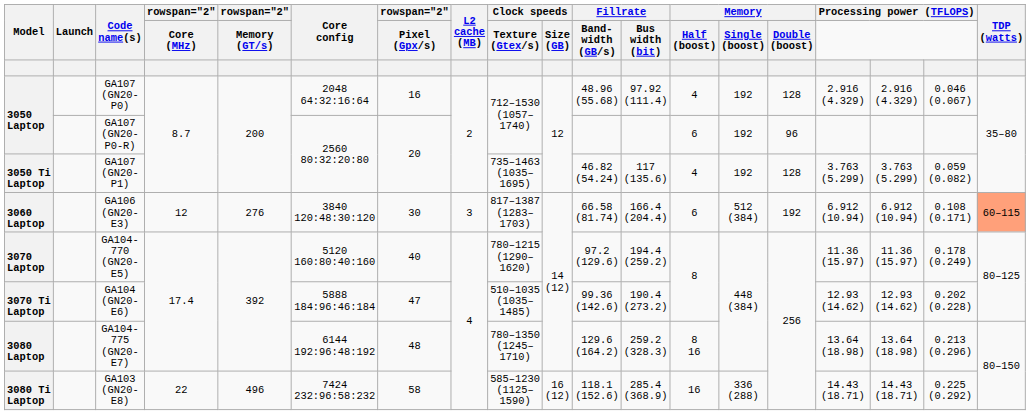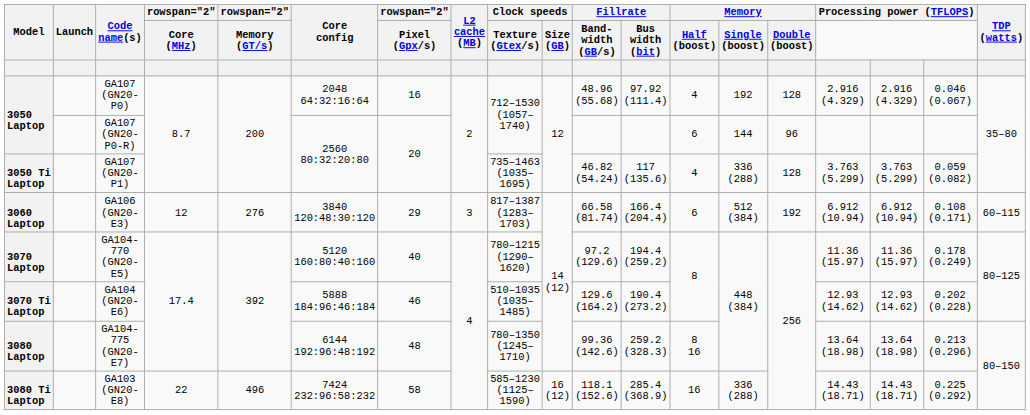(743, 135) 192 -> (743, 135) 144
(743, 173) 192 -> (743, 173) 336 (288)
(415, 212) 30 -> (415, 212) 29
(1001, 212) lightsalmon background -> (1001, 212) no background
(415, 302) 47 -> (415, 302) 46
(597, 302) 99.36 (142.6) -> (597, 302) 129.6 (164.2)
(597, 346) 129.6 (164.2) -> (597, 346) 99.36 (142.6)
